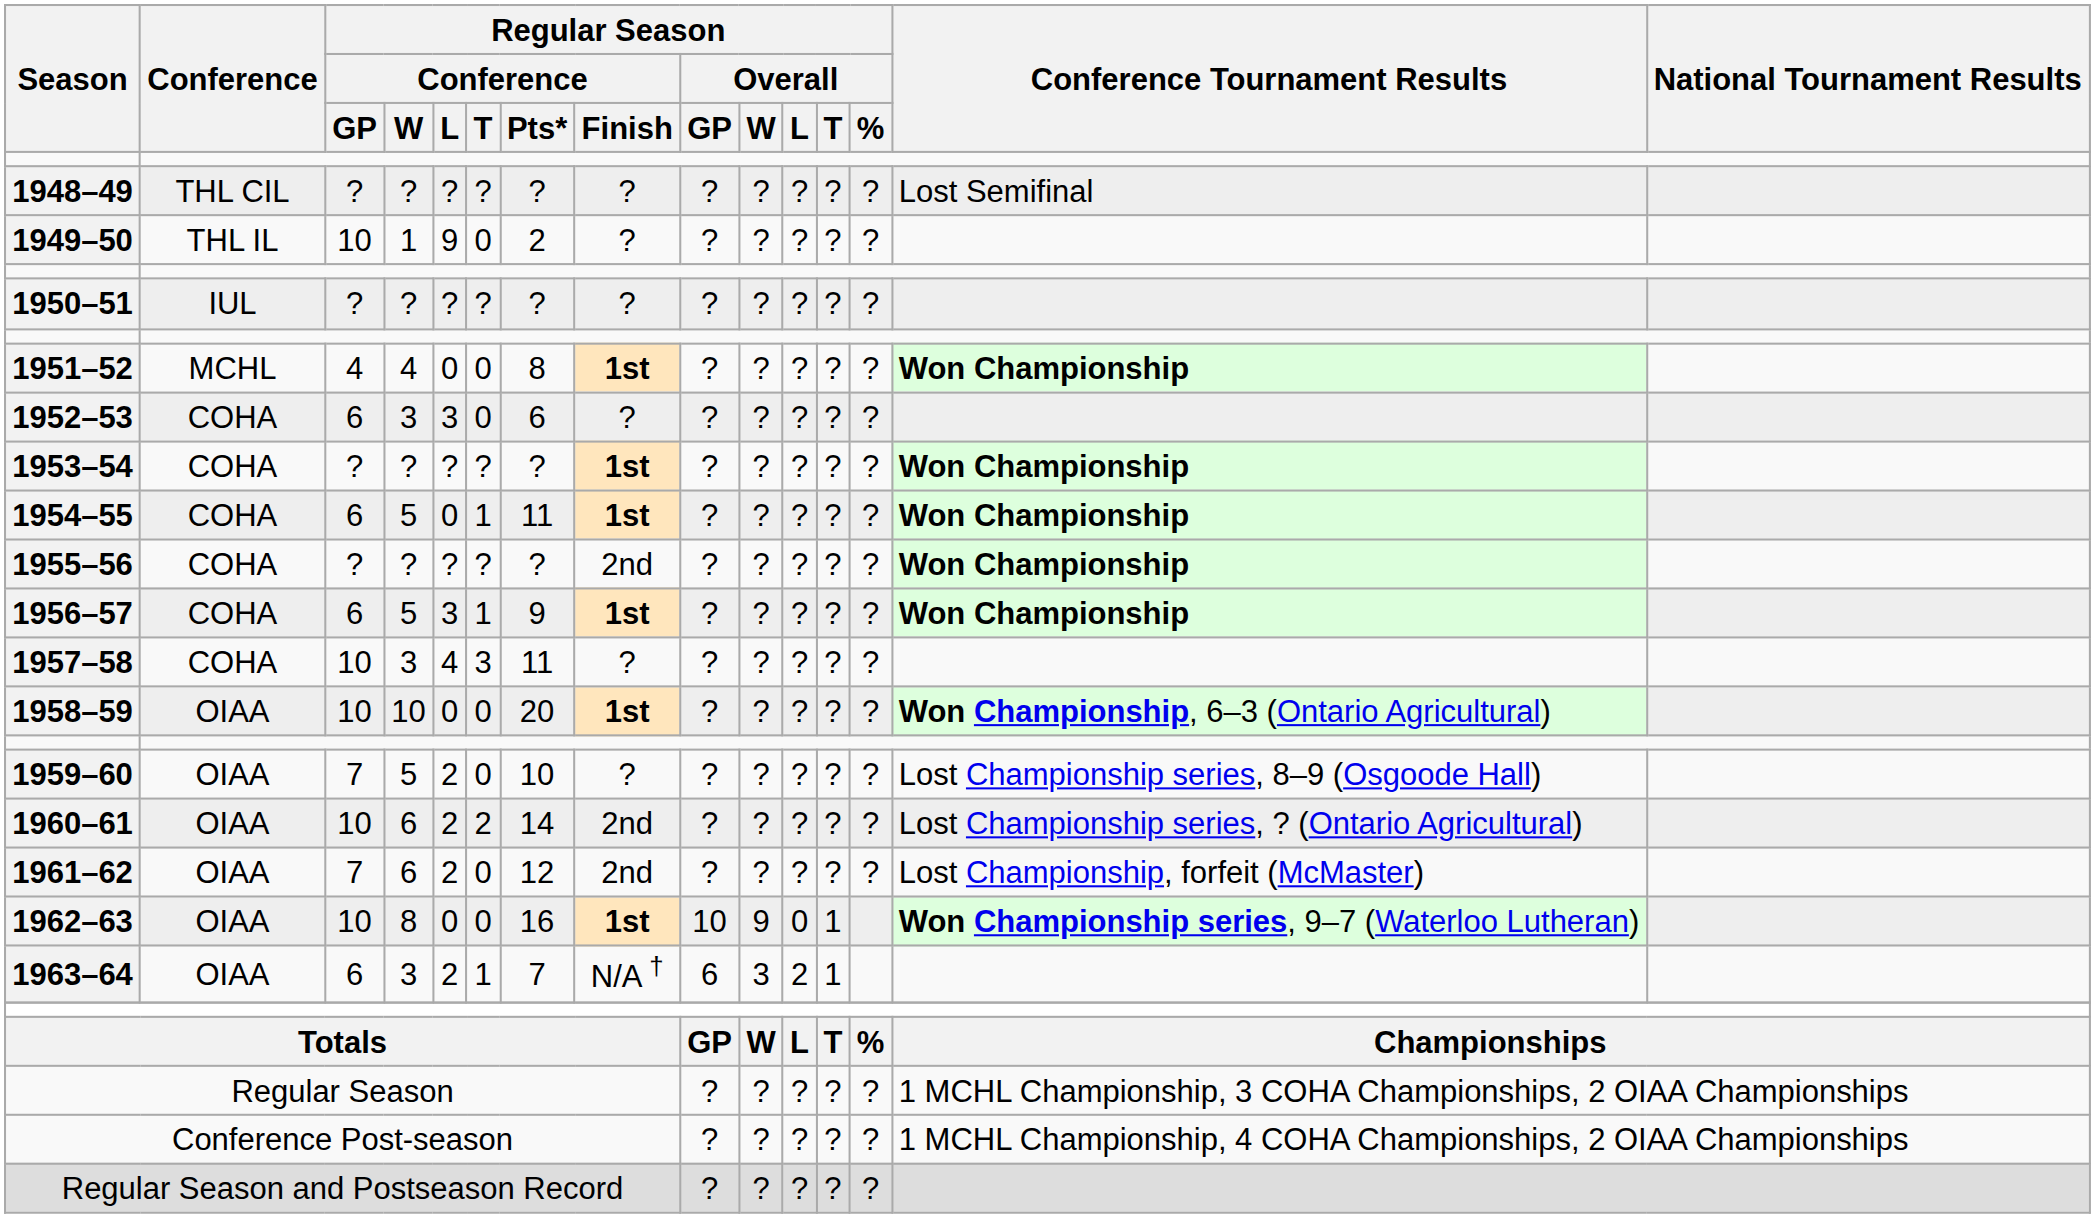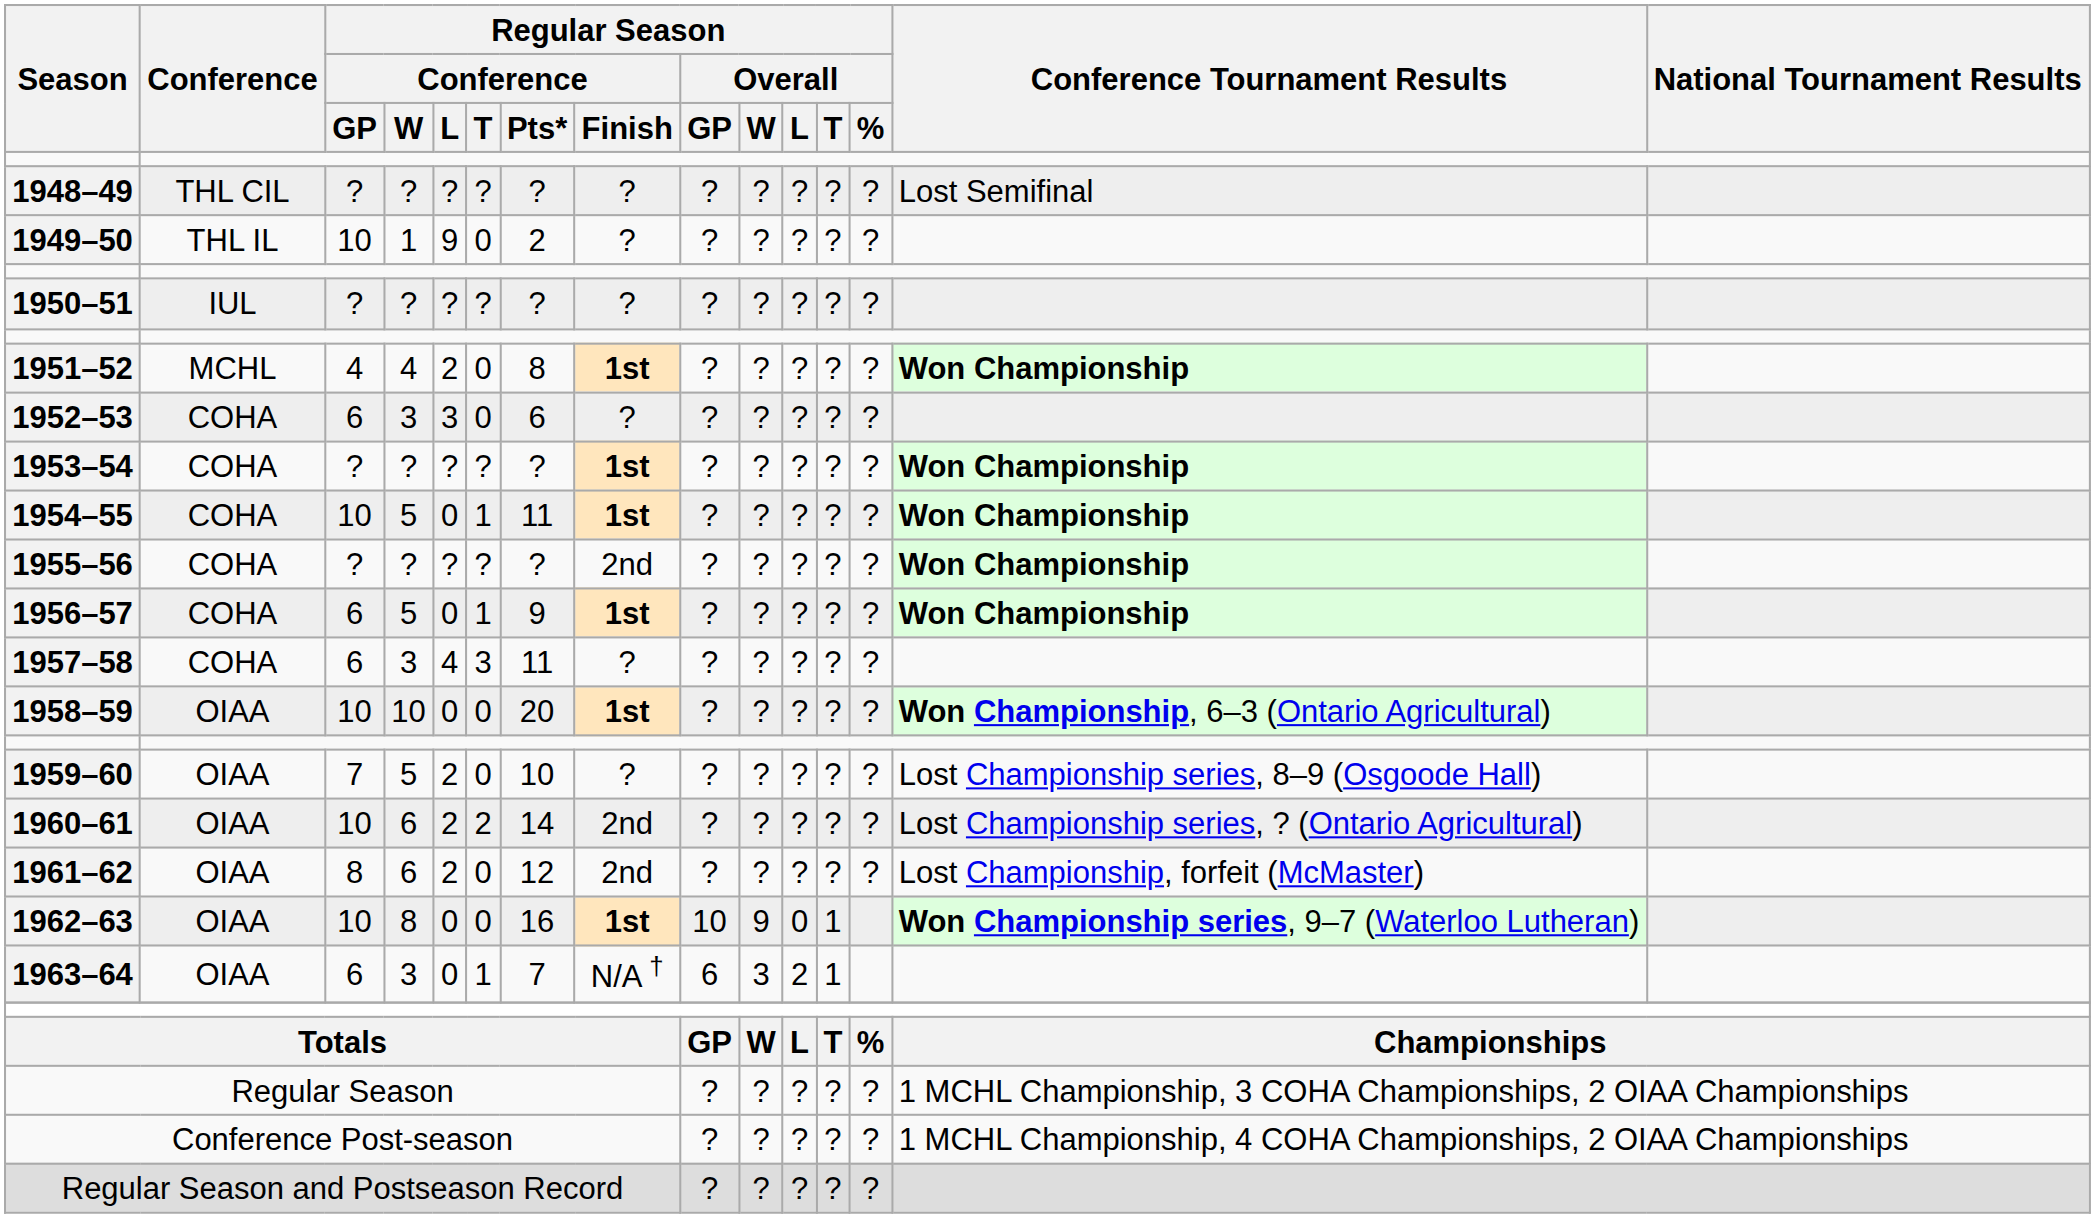(450, 367) 0 -> (450, 367) 2
(355, 515) 6 -> (355, 515) 10
(450, 613) 3 -> (450, 613) 0
(355, 662) 10 -> (355, 662) 6
(355, 873) 7 -> (355, 873) 8
(450, 974) 2 -> (450, 974) 0
